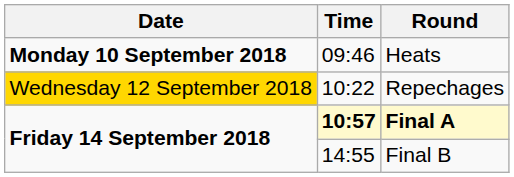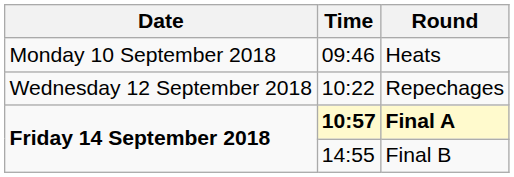(148, 54) bold -> (143, 54) normal
(161, 88) gold background -> (161, 88) no background
